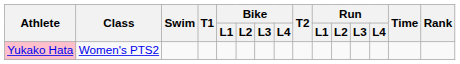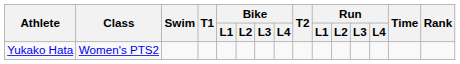(40, 51) pink background -> (40, 51) no background
